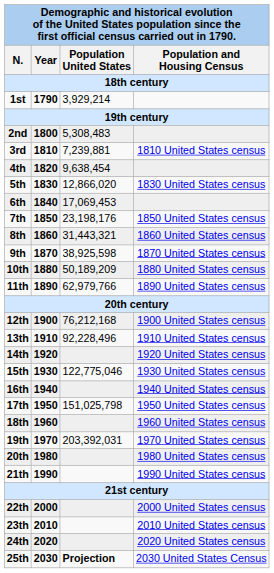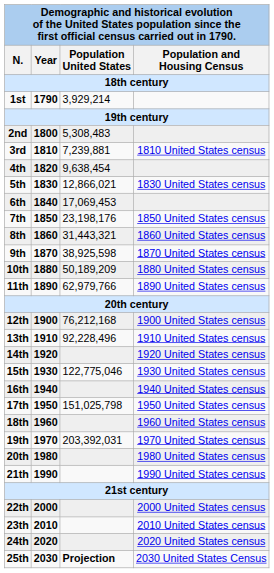(89, 185) 12,866,020 -> (89, 185) 12,866,021
